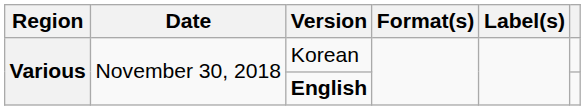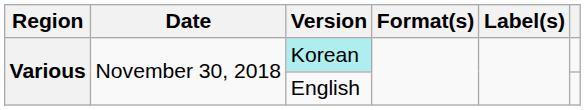(325, 54) no background -> (325, 54) paleturquoise background
(329, 88) bold -> (325, 88) normal
